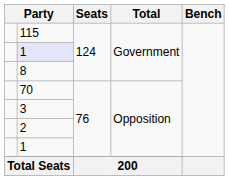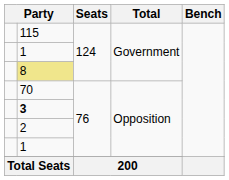(23, 52) lavender background -> (23, 52) no background
(23, 71) no background -> (23, 71) khaki background
(23, 109) normal -> (23, 109) bold
